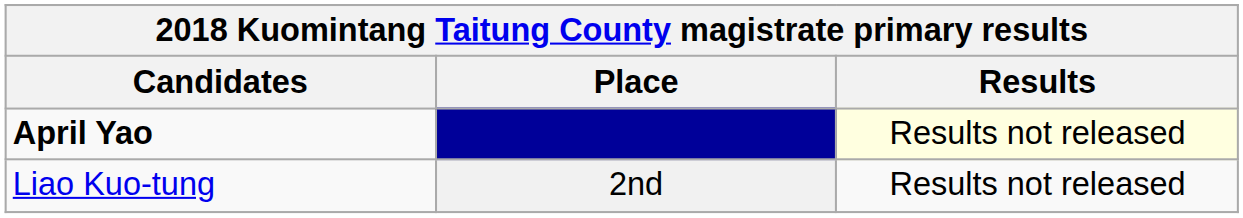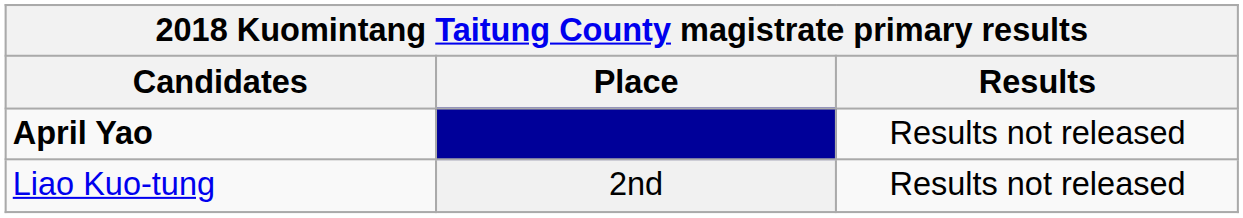(1038, 133) lightyellow background -> (1038, 133) no background
